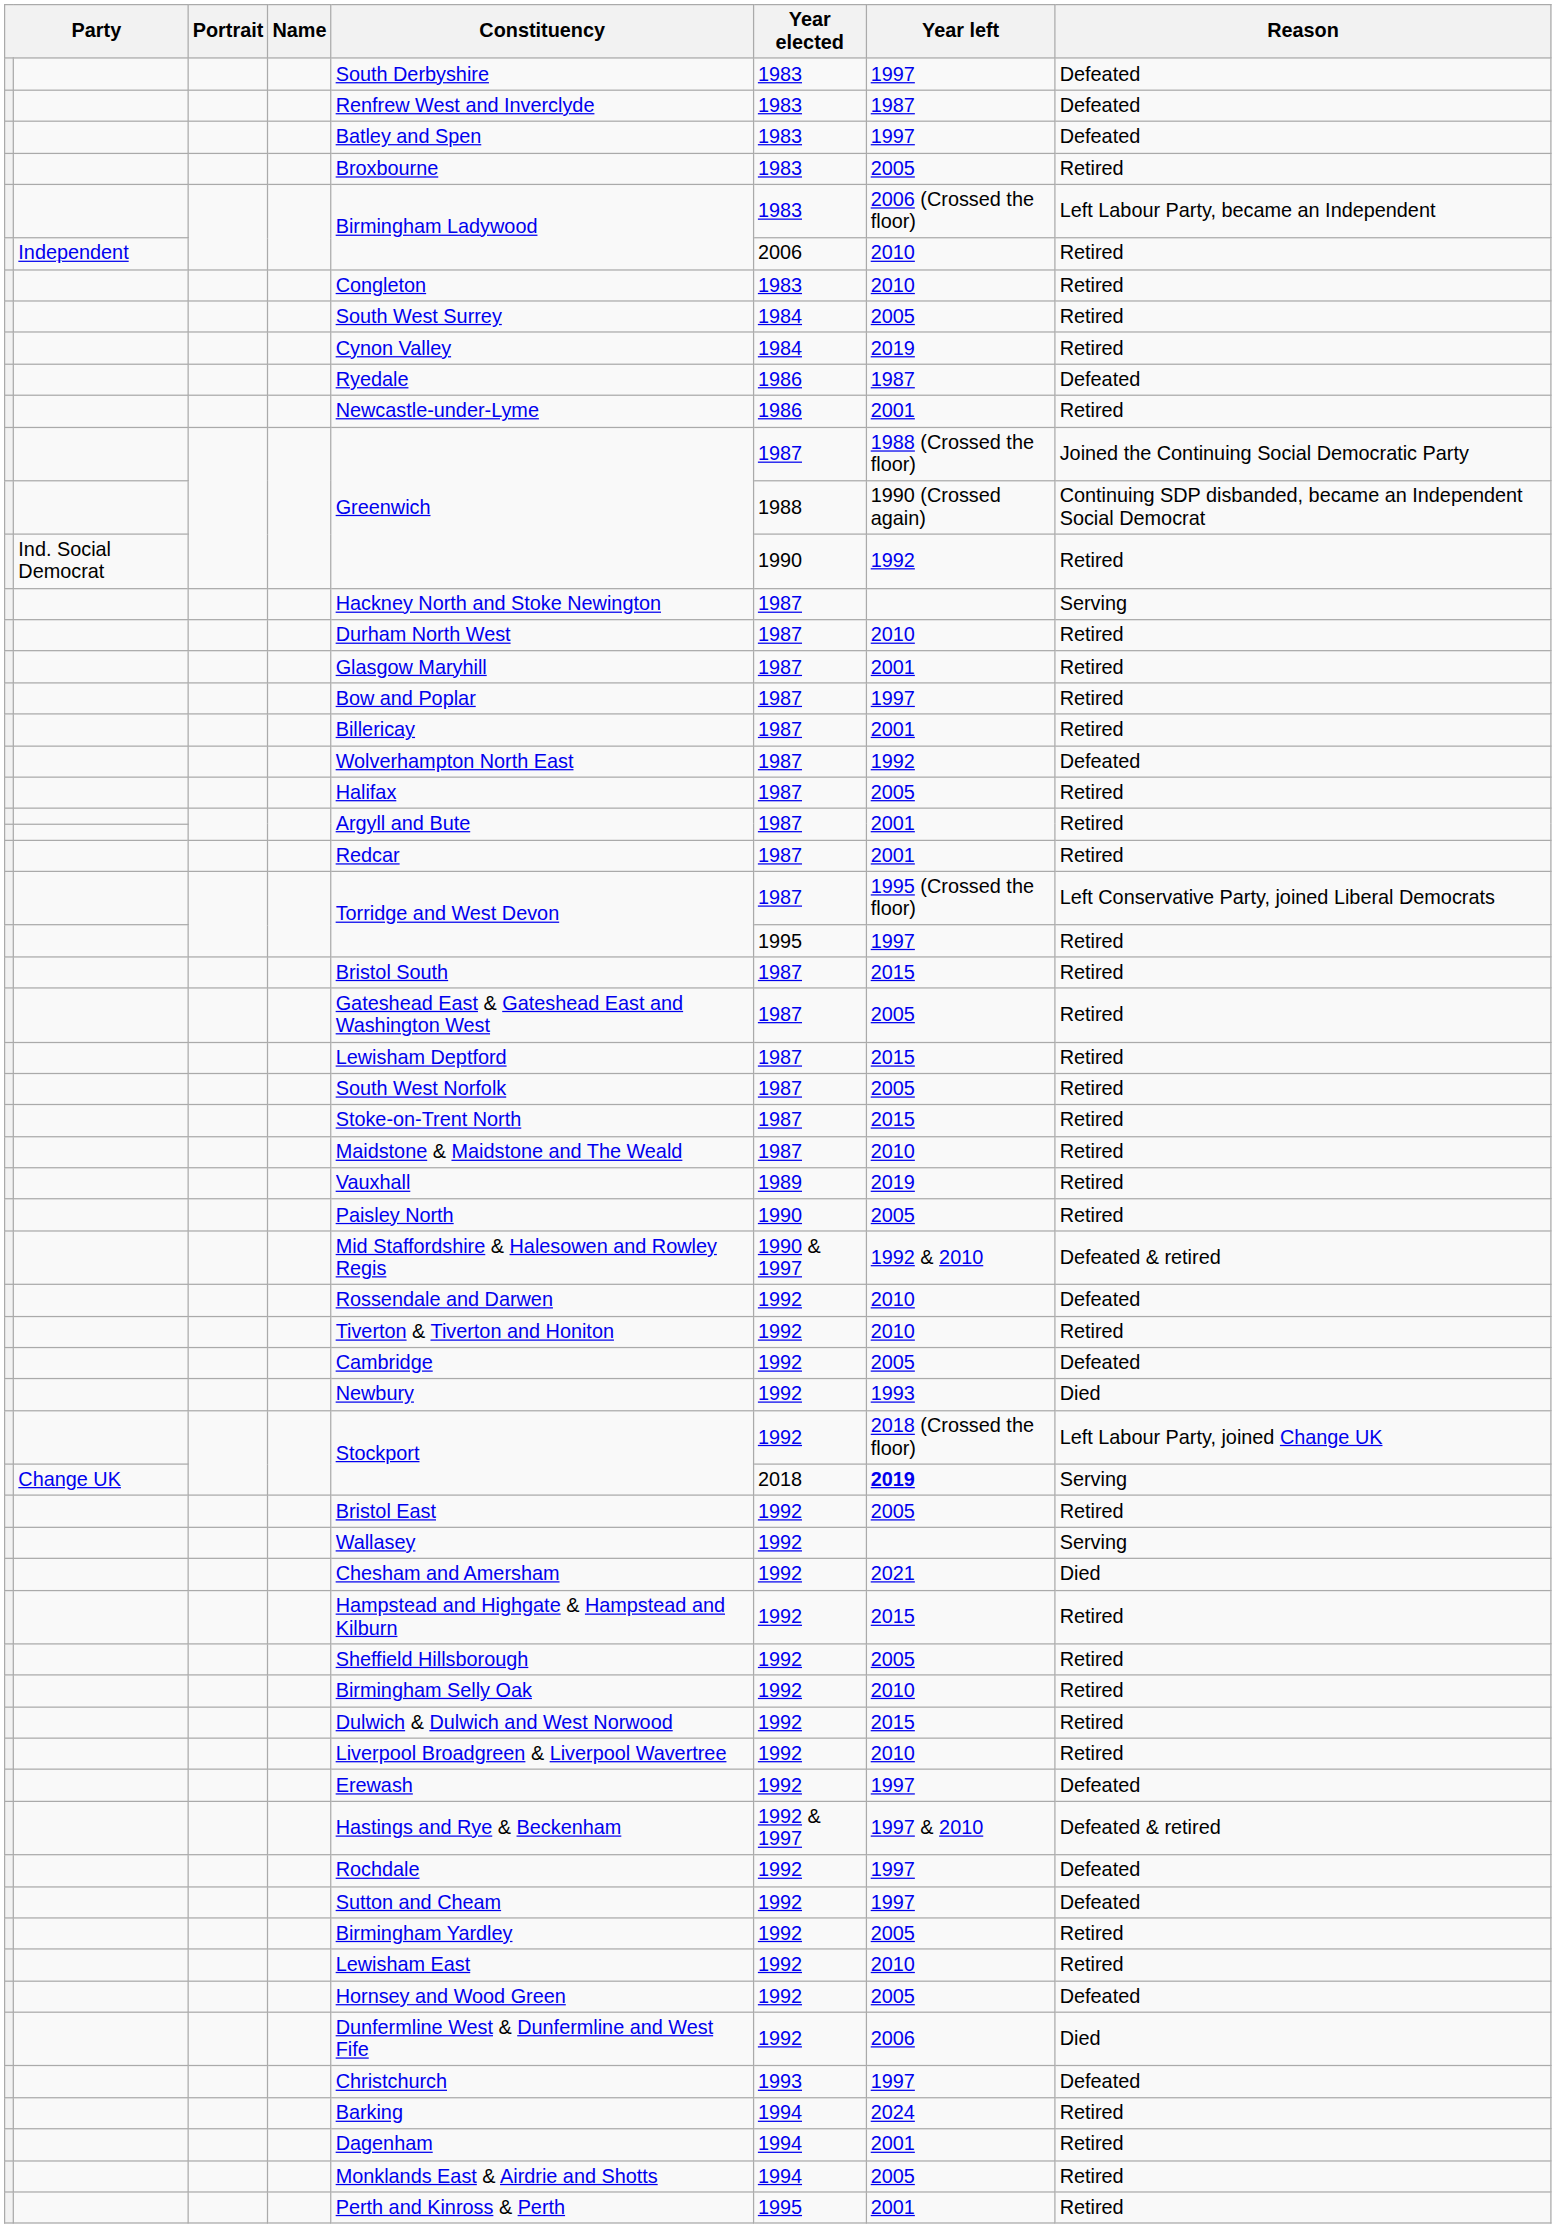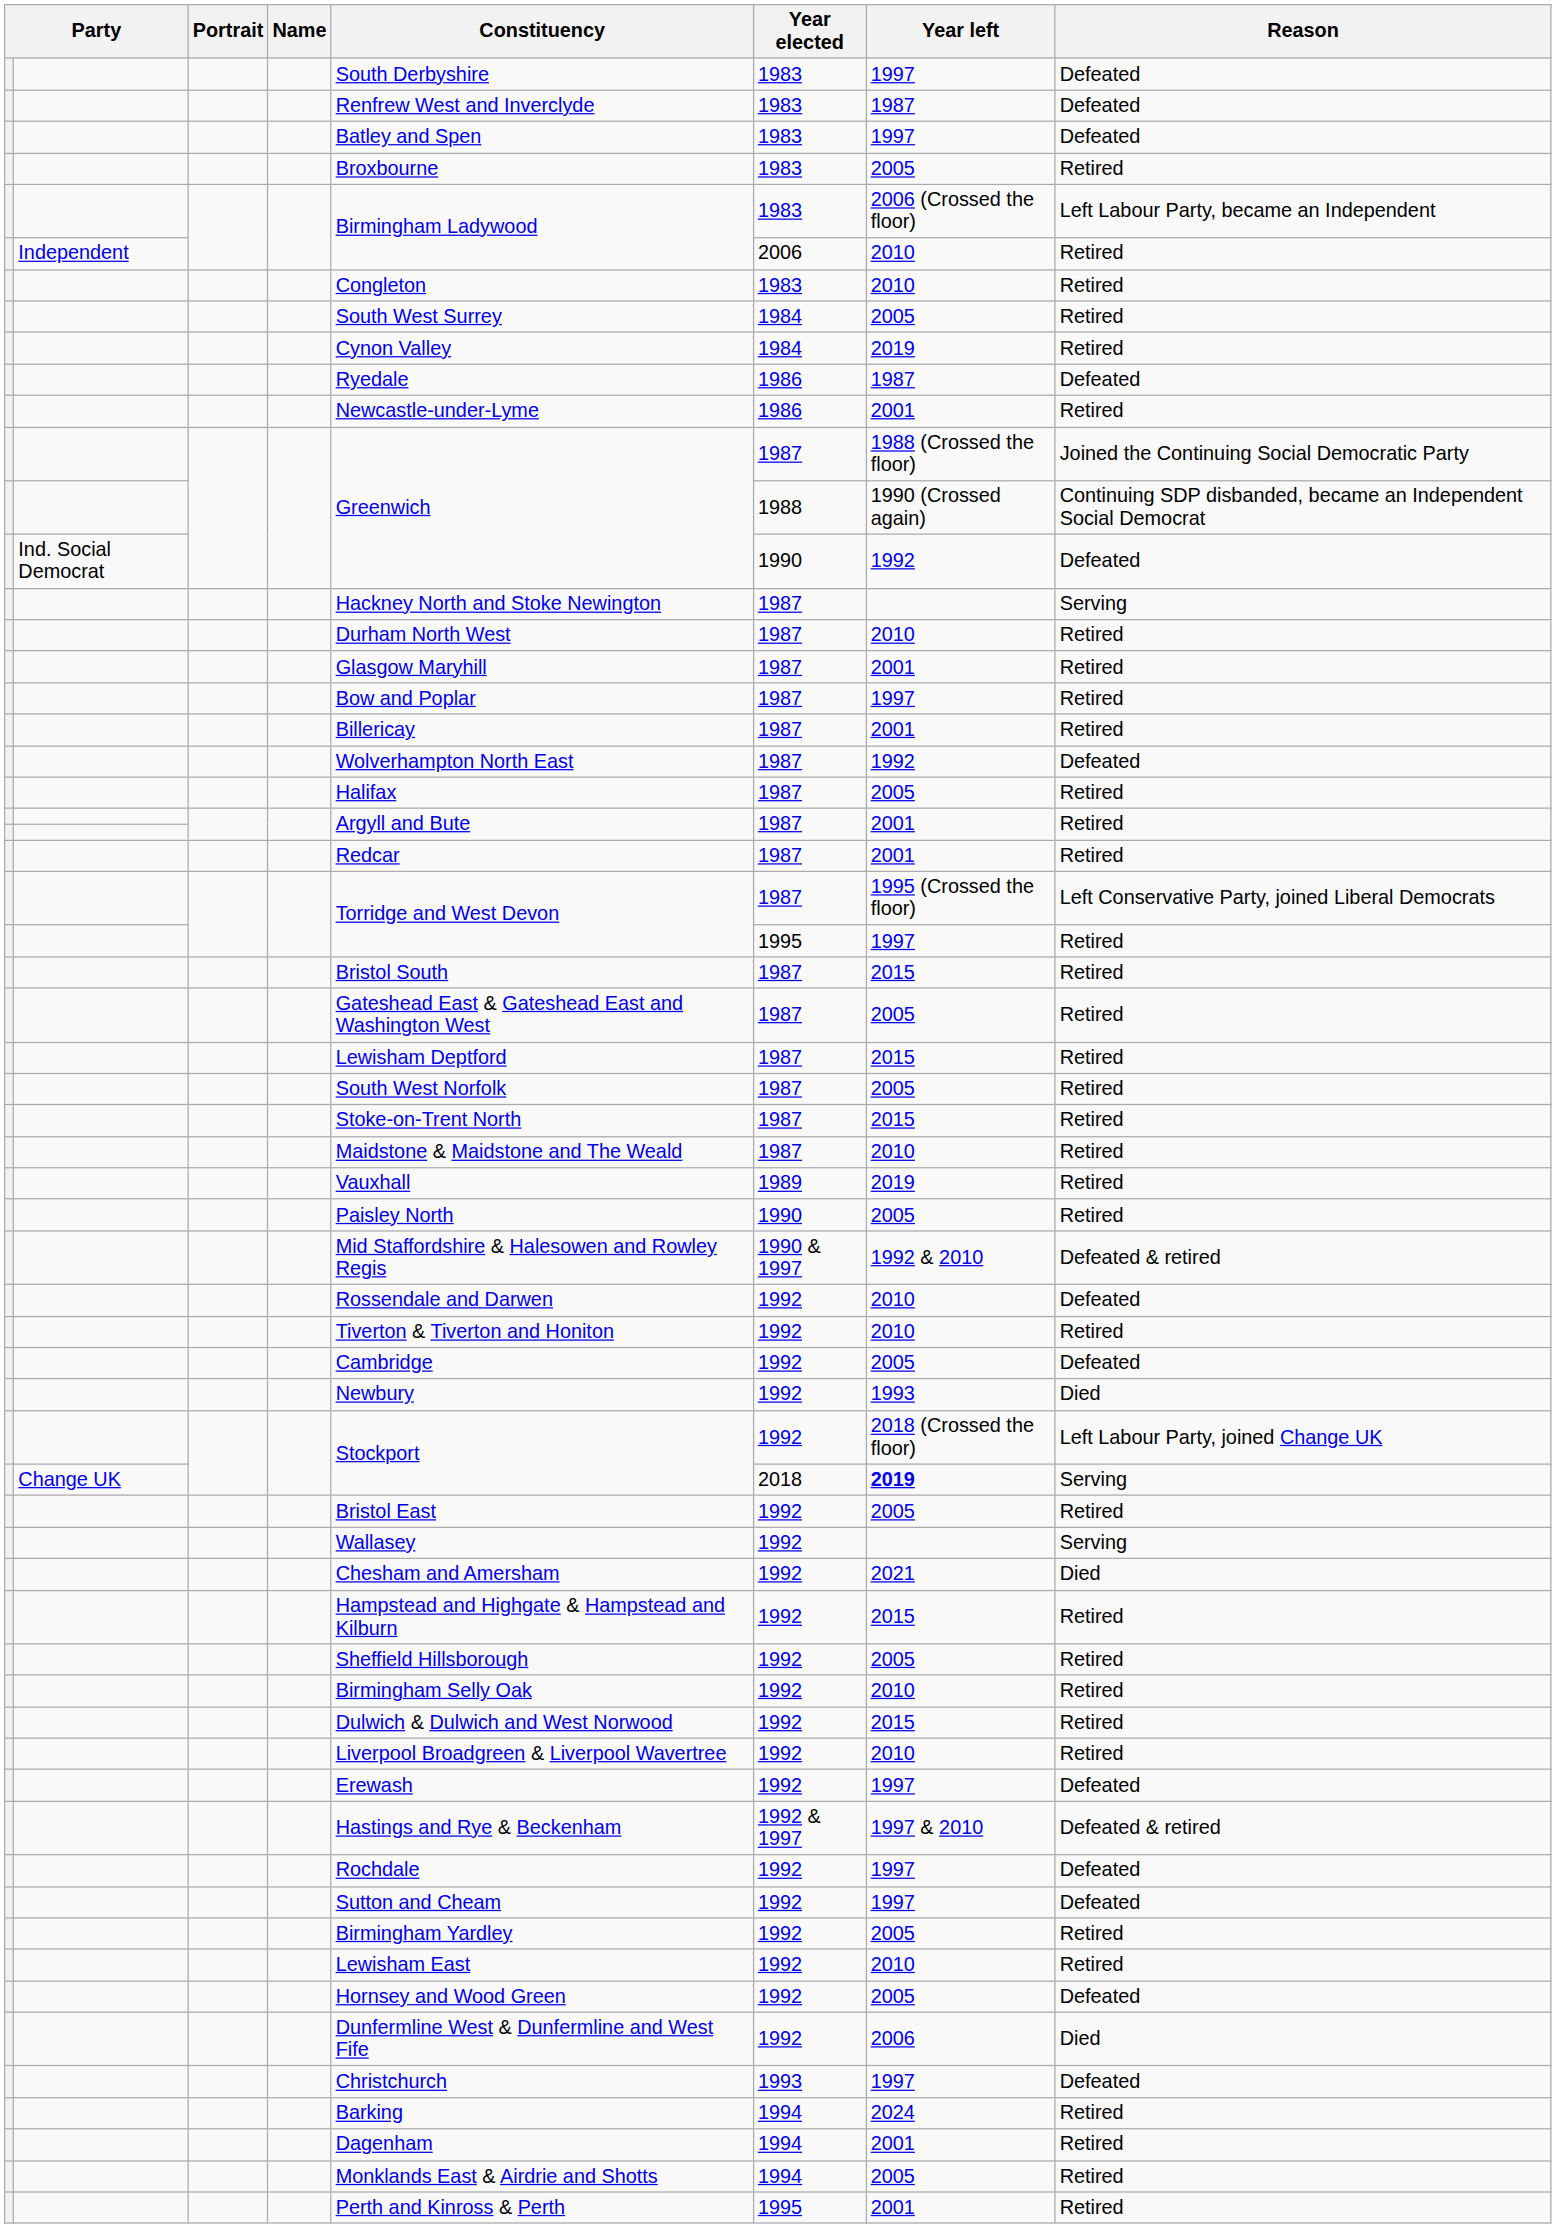(1092, 561) Retired -> (1100, 561) Defeated
